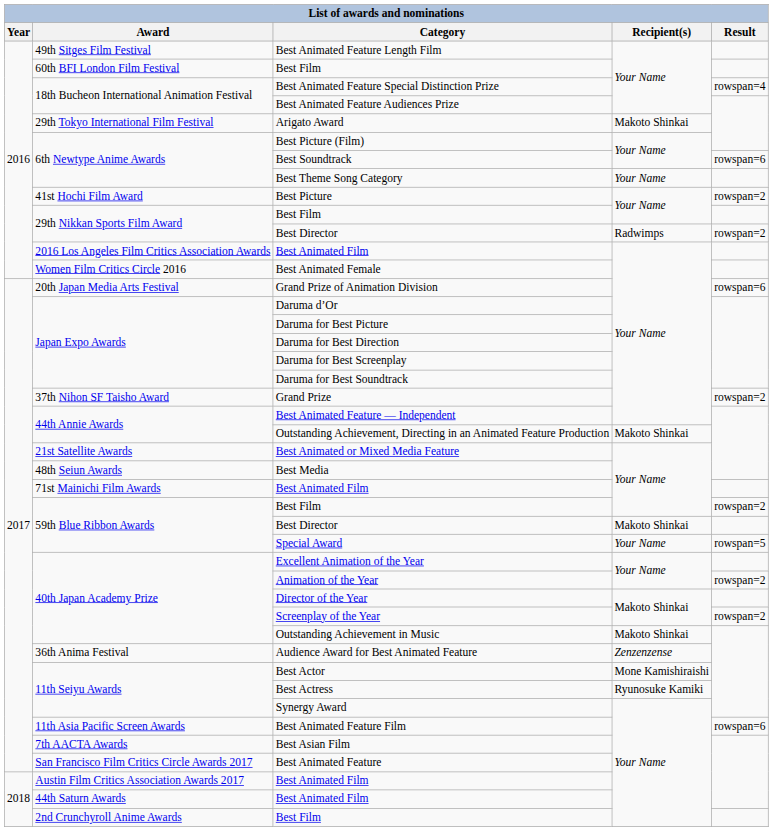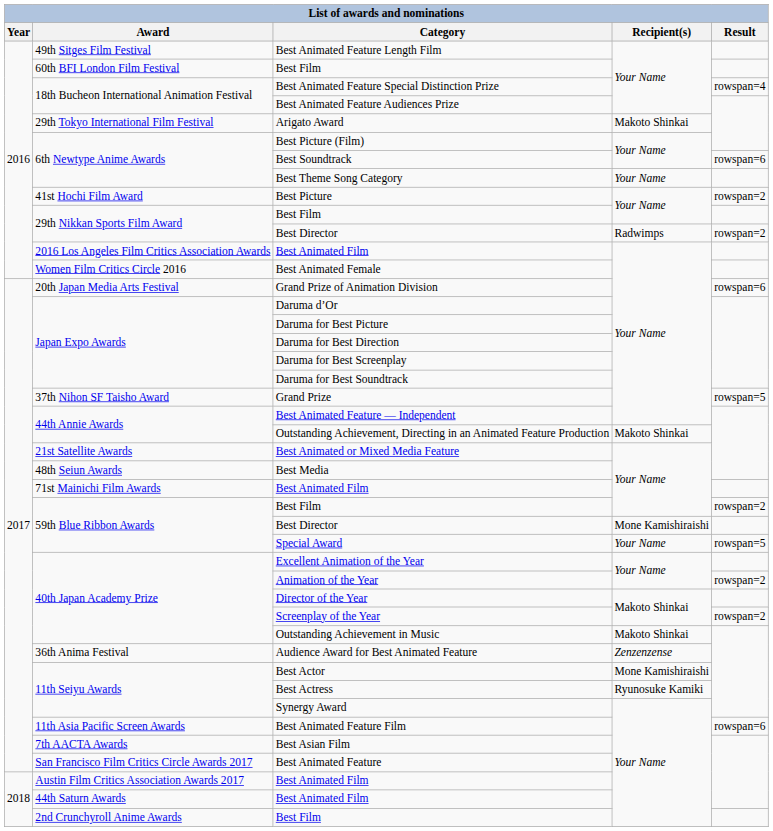(740, 397) rowspan=2 -> (740, 397) rowspan=5
(651, 525) Makoto Shinkai -> (662, 525) Mone Kamishiraishi
